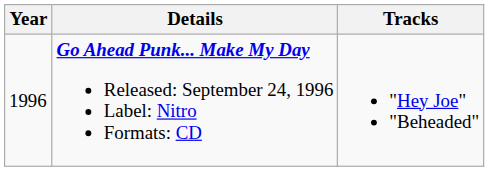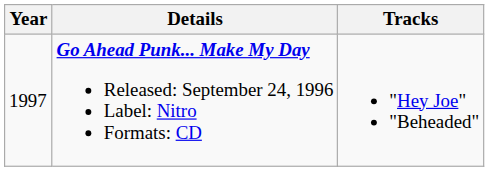(28, 100) 1996 -> (28, 100) 1997
